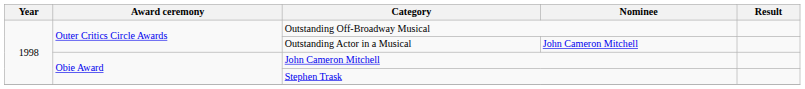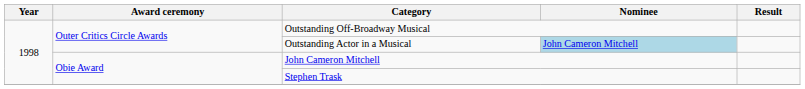(590, 44) no background -> (590, 44) lightblue background
